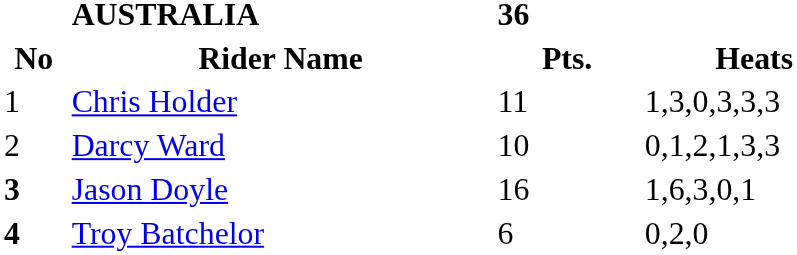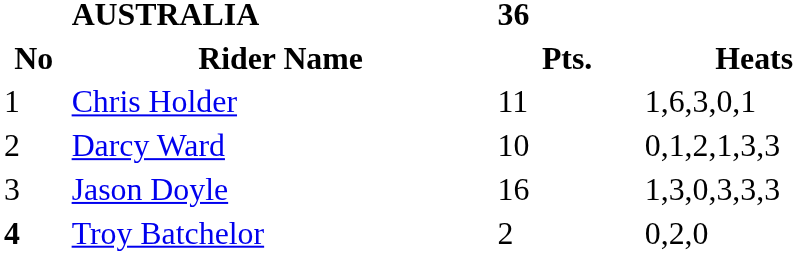(712, 101) 1,3,0,3,3,3 -> (700, 101) 1,6,3,0,1
(12, 189) bold -> (12, 189) normal
(700, 189) 1,6,3,0,1 -> (712, 189) 1,3,0,3,3,3
(505, 233) 6 -> (505, 233) 2
